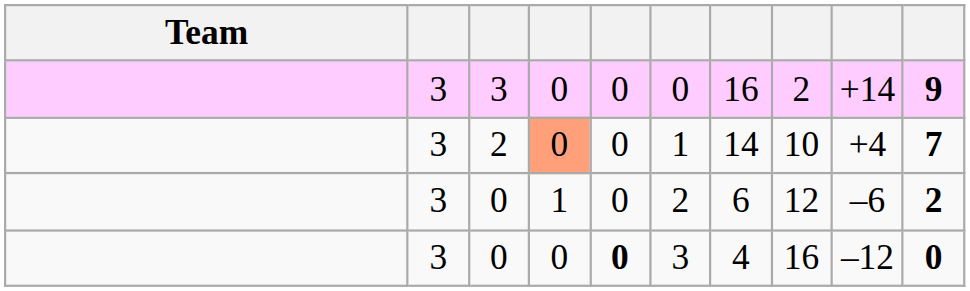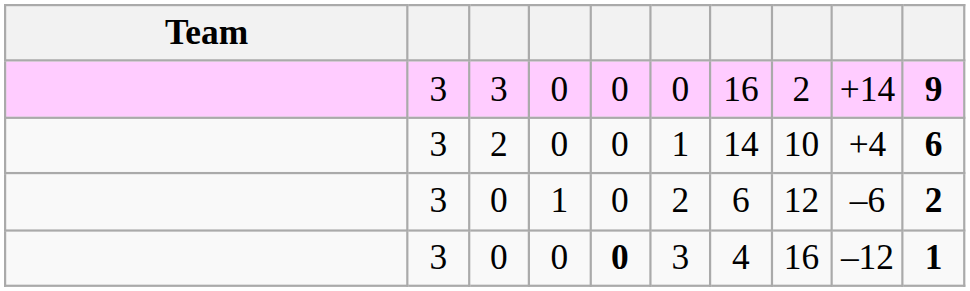(559, 144) lightsalmon background -> (559, 144) no background
(934, 144) 7 -> (934, 144) 6
(934, 256) 0 -> (934, 256) 1
